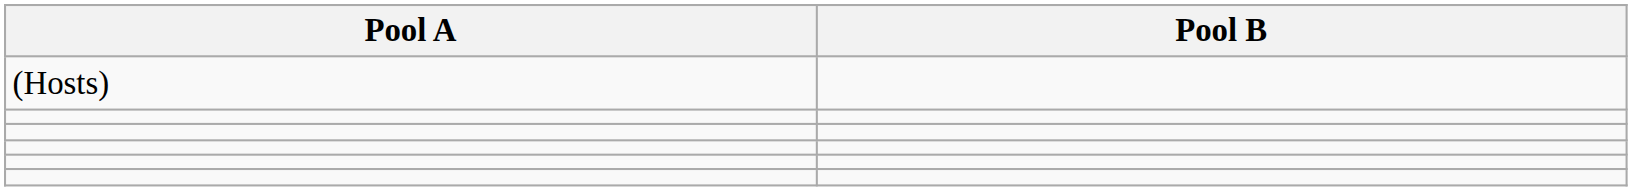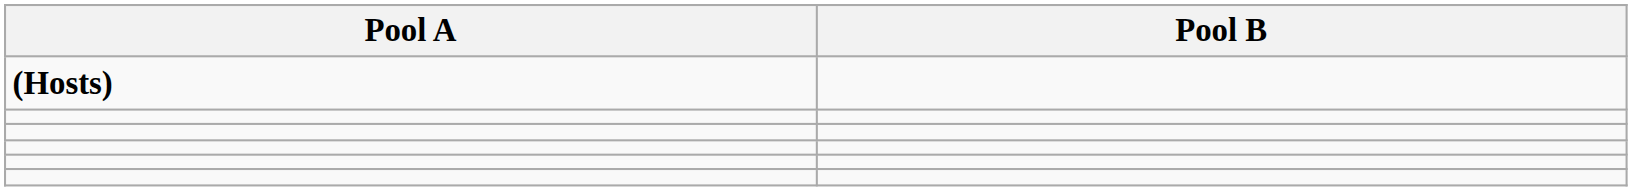(61, 82) normal -> (63, 82) bold
